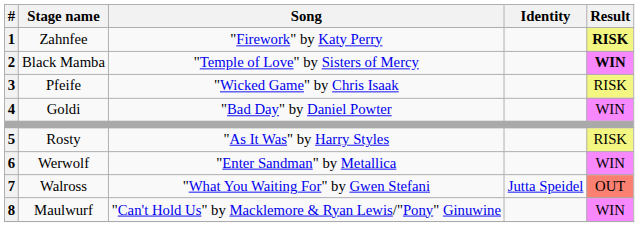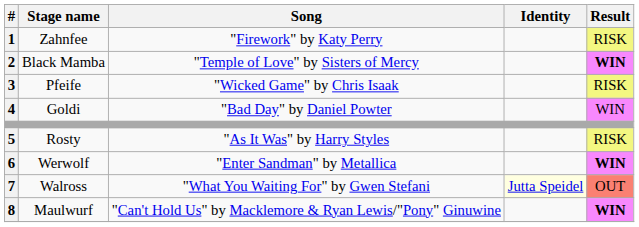(610, 39) bold -> (610, 39) normal
(610, 163) normal -> (610, 163) bold
(546, 186) no background -> (546, 186) lightyellow background
(610, 209) normal -> (610, 209) bold
